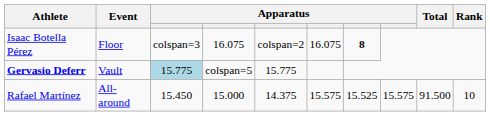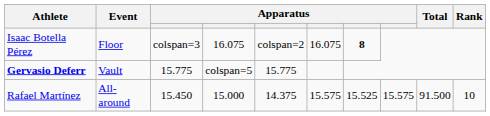(176, 70) lightblue background -> (176, 70) no background
